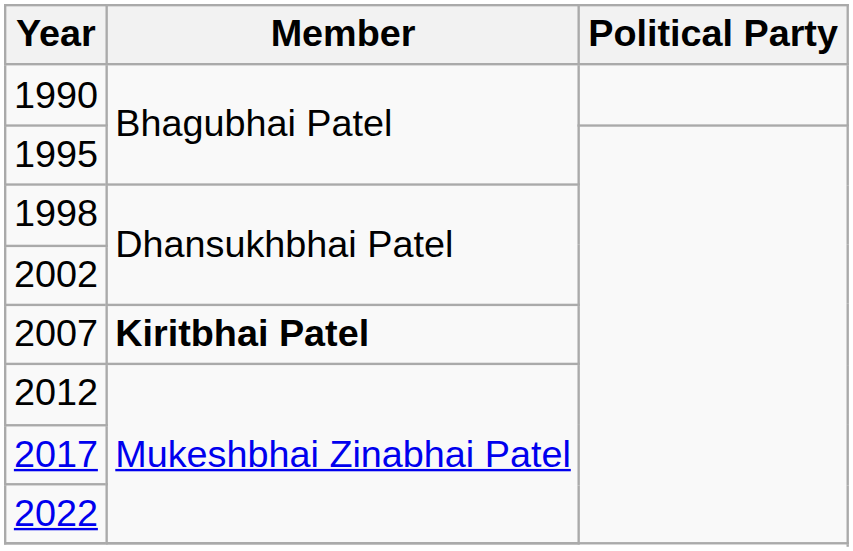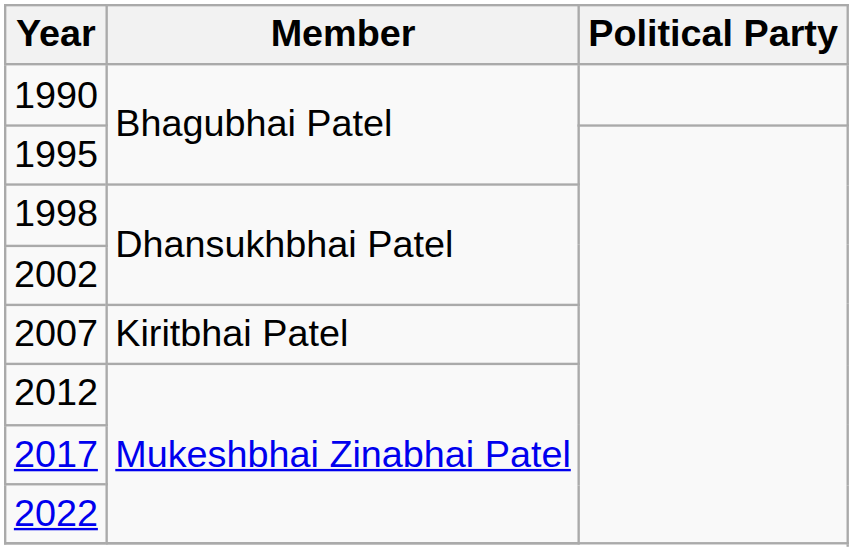(242, 333) bold -> (232, 333) normal
